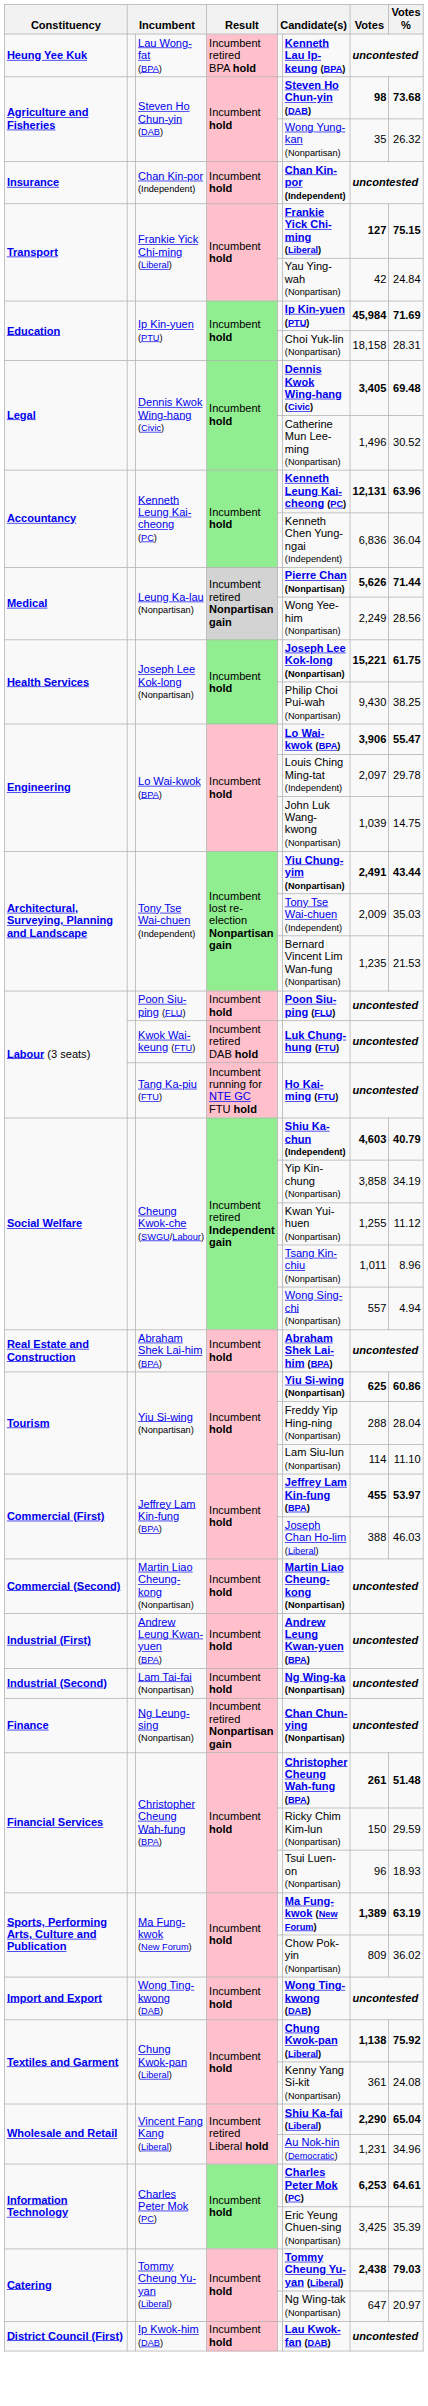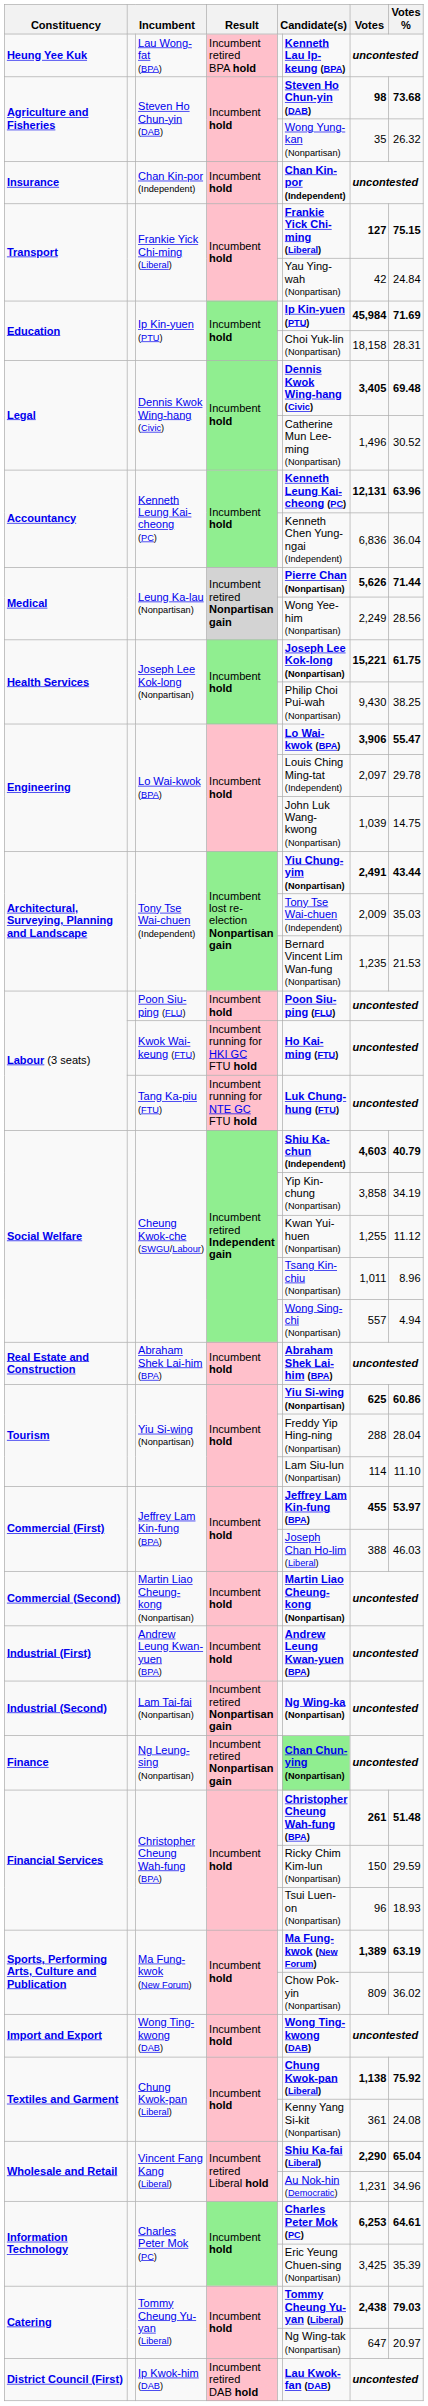(235, 1042) Incumbent retired DAB hold -> (235, 1048) Incumbent running for HKI GC FTU hold
(316, 1042) Luk Chung-hung (FTU) -> (312, 1048) Ho Kai-ming (FTU)
(312, 1090) Ho Kai-ming (FTU) -> (316, 1103) Luk Chung-hung (FTU)
(235, 1683) Incumbent hold -> (241, 1708) Incumbent retired Nonpartisan gain
(316, 1725) no background -> (316, 1763) lightgreen background
(235, 2336) Incumbent hold -> (235, 2379) Incumbent retired DAB hold
